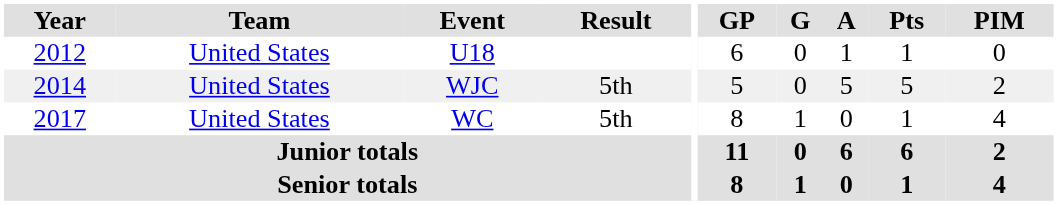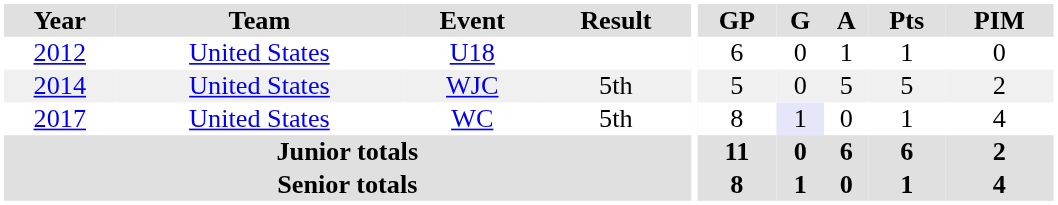(800, 118) no background -> (800, 118) lavender background
